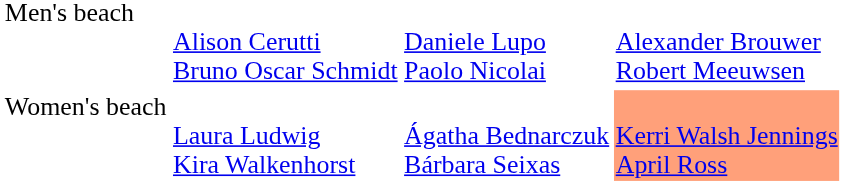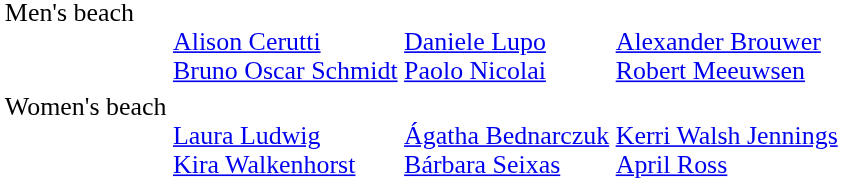(727, 149) lightsalmon background -> (727, 149) no background
